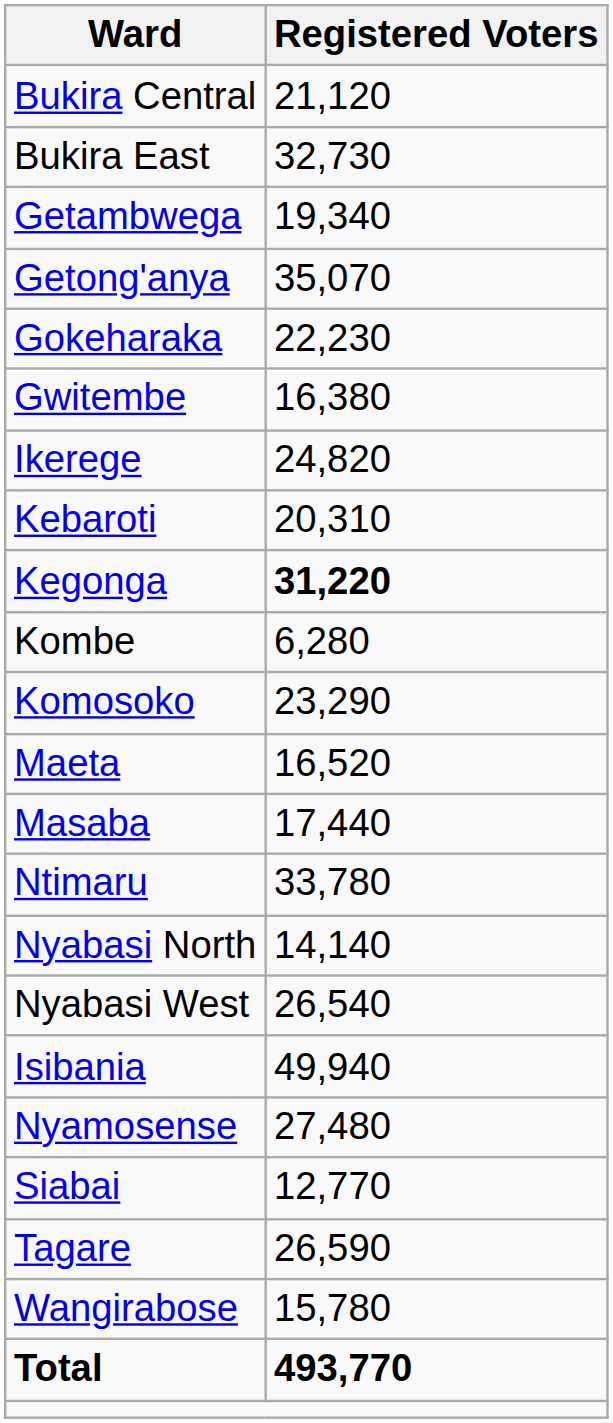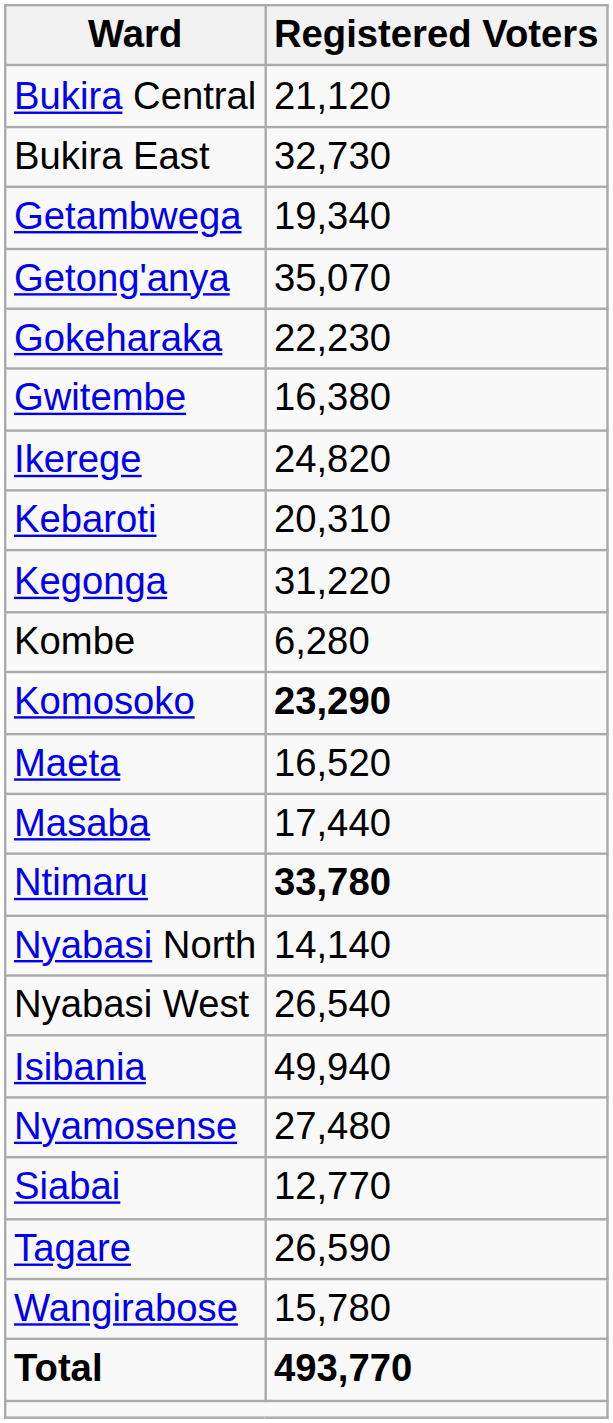(332, 580) bold -> (332, 580) normal
(332, 701) normal -> (332, 701) bold
(332, 883) normal -> (332, 883) bold
